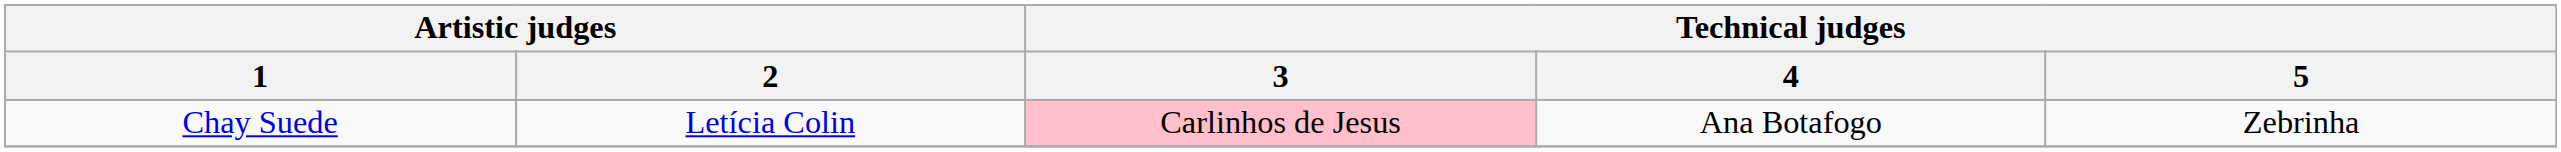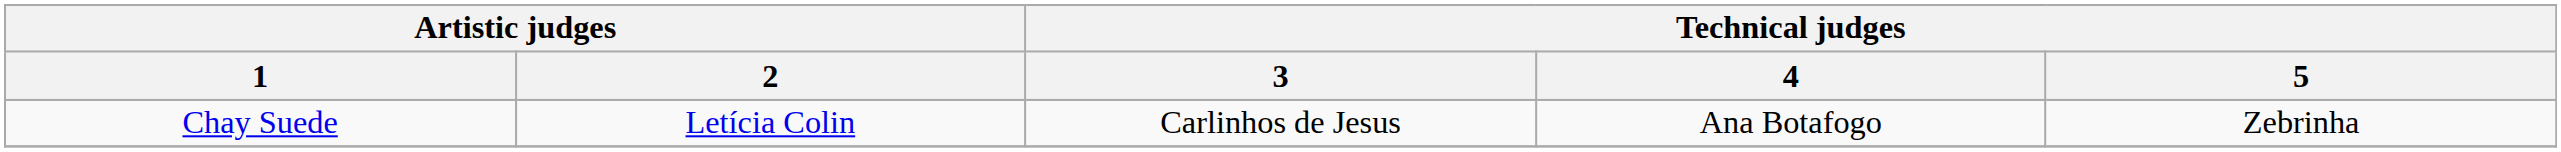(1281, 122) pink background -> (1281, 122) no background
